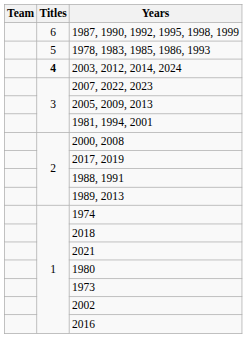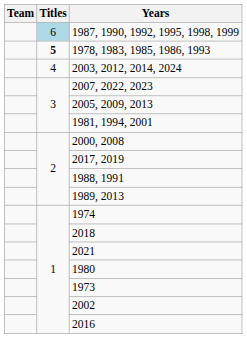(53, 31) no background -> (53, 31) lightblue background
(53, 50) normal -> (53, 50) bold
(53, 68) bold -> (53, 68) normal
